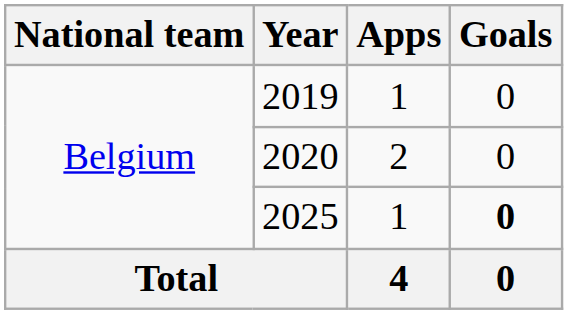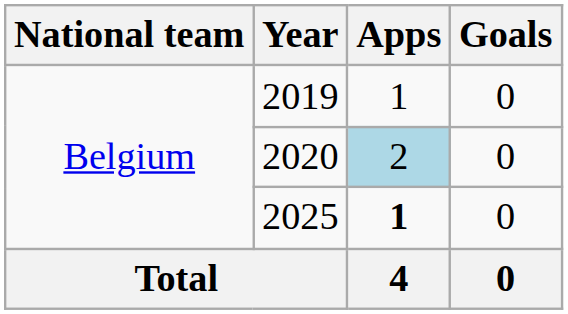(399, 156) no background -> (399, 156) lightblue background
(399, 216) normal -> (399, 216) bold
(506, 216) bold -> (506, 216) normal
